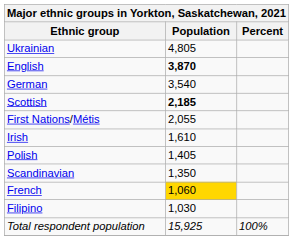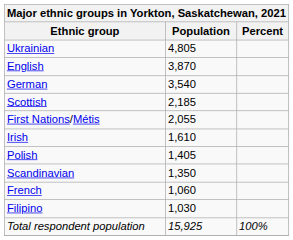(182, 66) bold -> (182, 66) normal
(182, 102) bold -> (182, 102) normal
(182, 191) gold background -> (182, 191) no background
